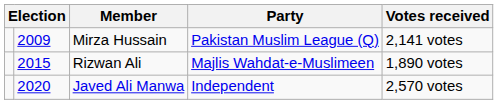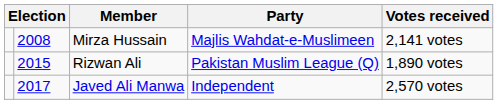(34, 39) 2009 -> (34, 39) 2008
(285, 39) Pakistan Muslim League (Q) -> (283, 39) Majlis Wahdat-e-Muslimeen
(283, 63) Majlis Wahdat-e-Muslimeen -> (285, 63) Pakistan Muslim League (Q)
(34, 87) 2020 -> (34, 87) 2017
